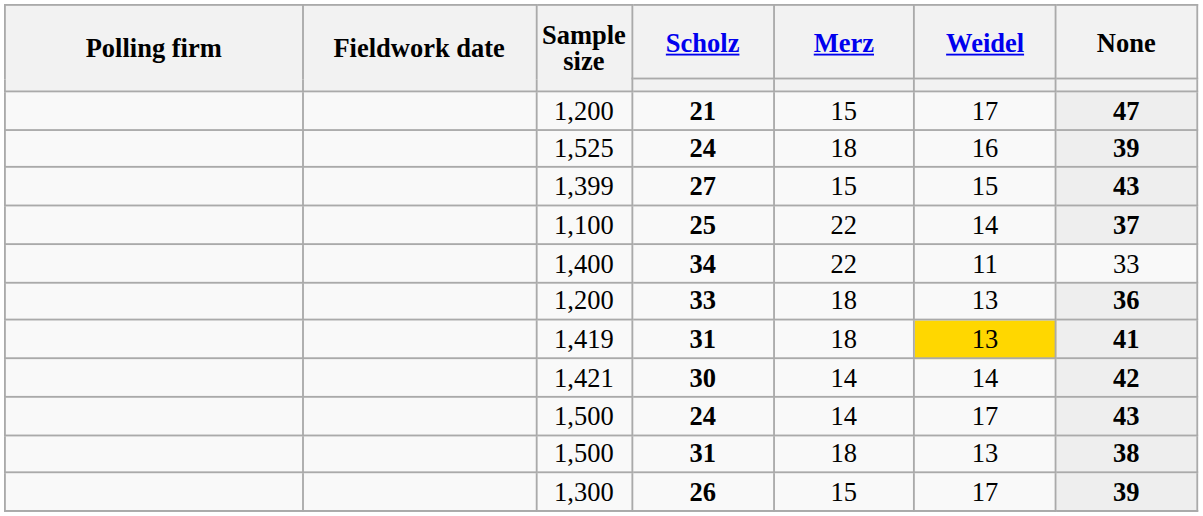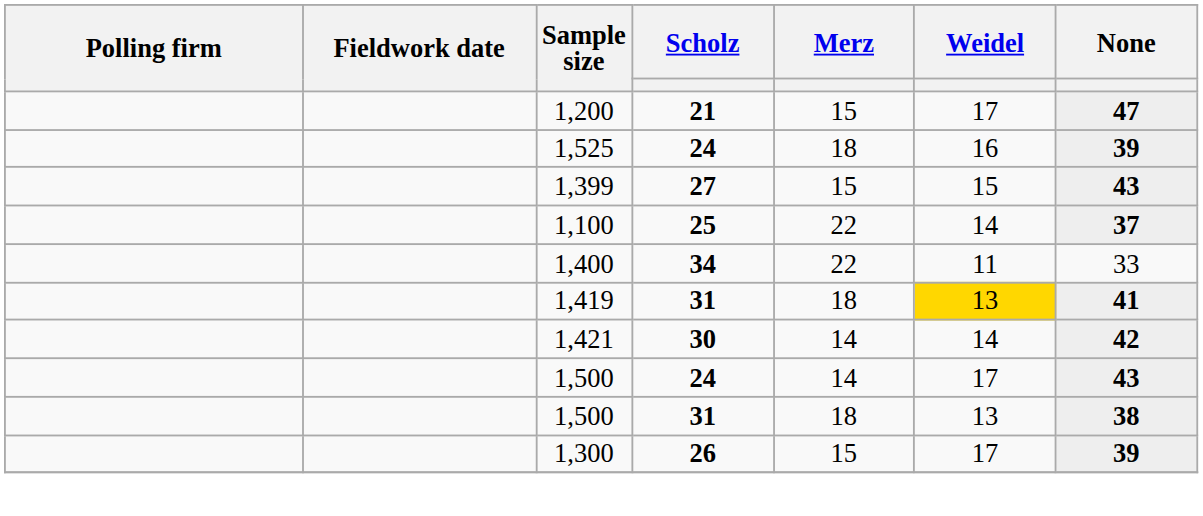- row: (584, 301)
